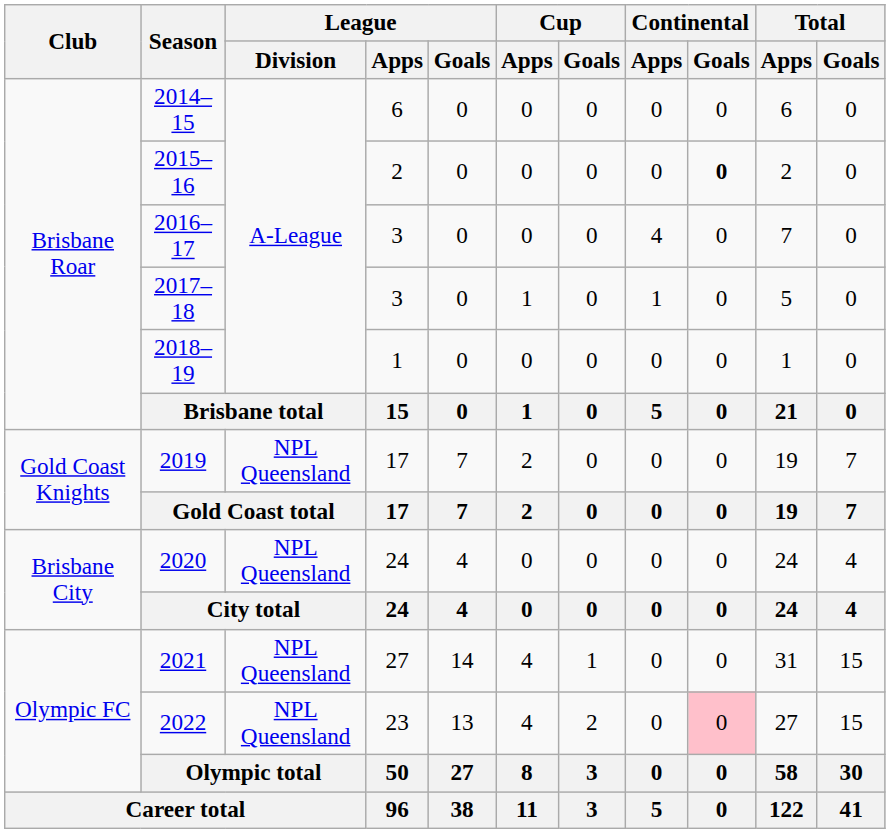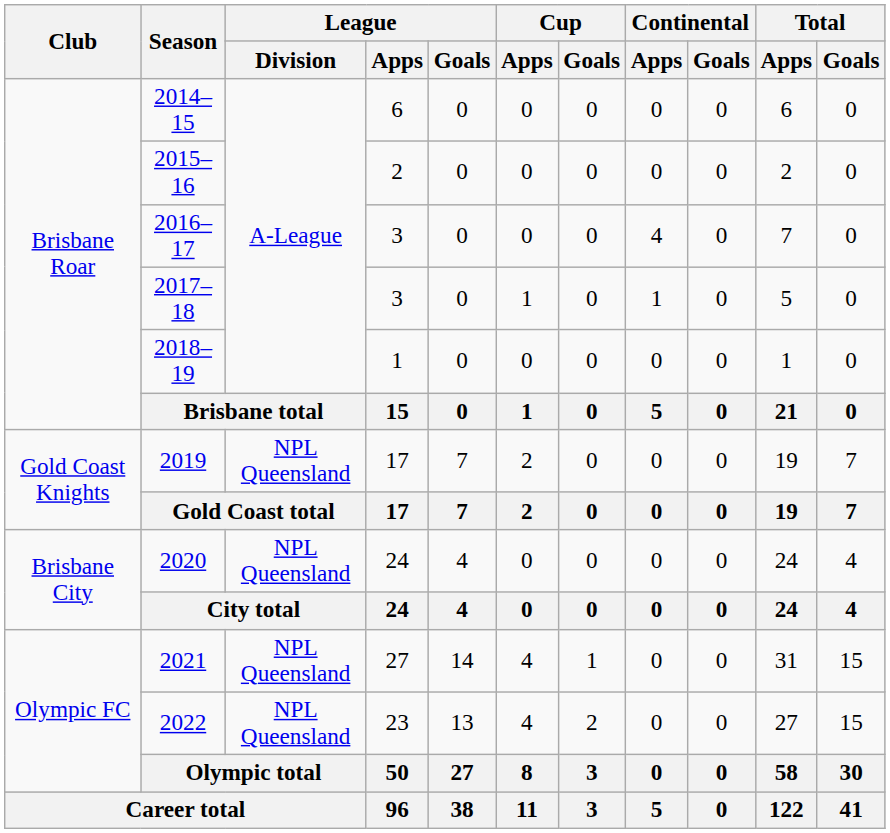(721, 172) bold -> (721, 172) normal
(721, 723) pink background -> (721, 723) no background
